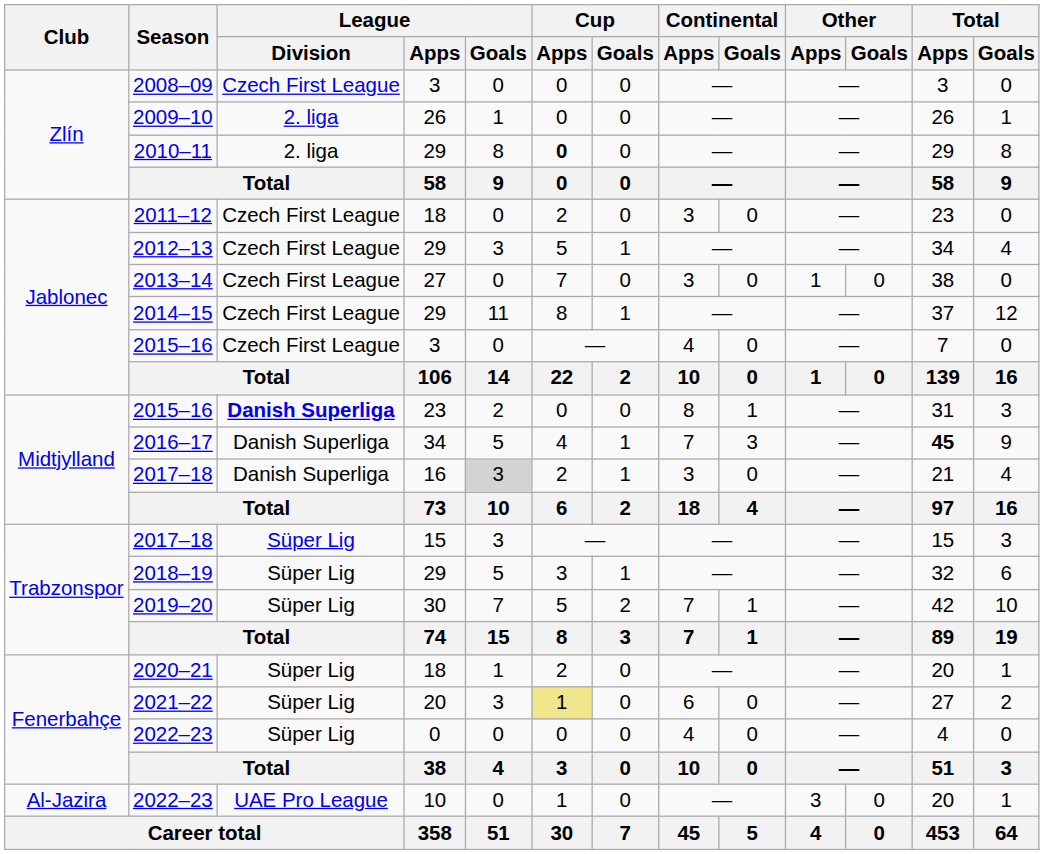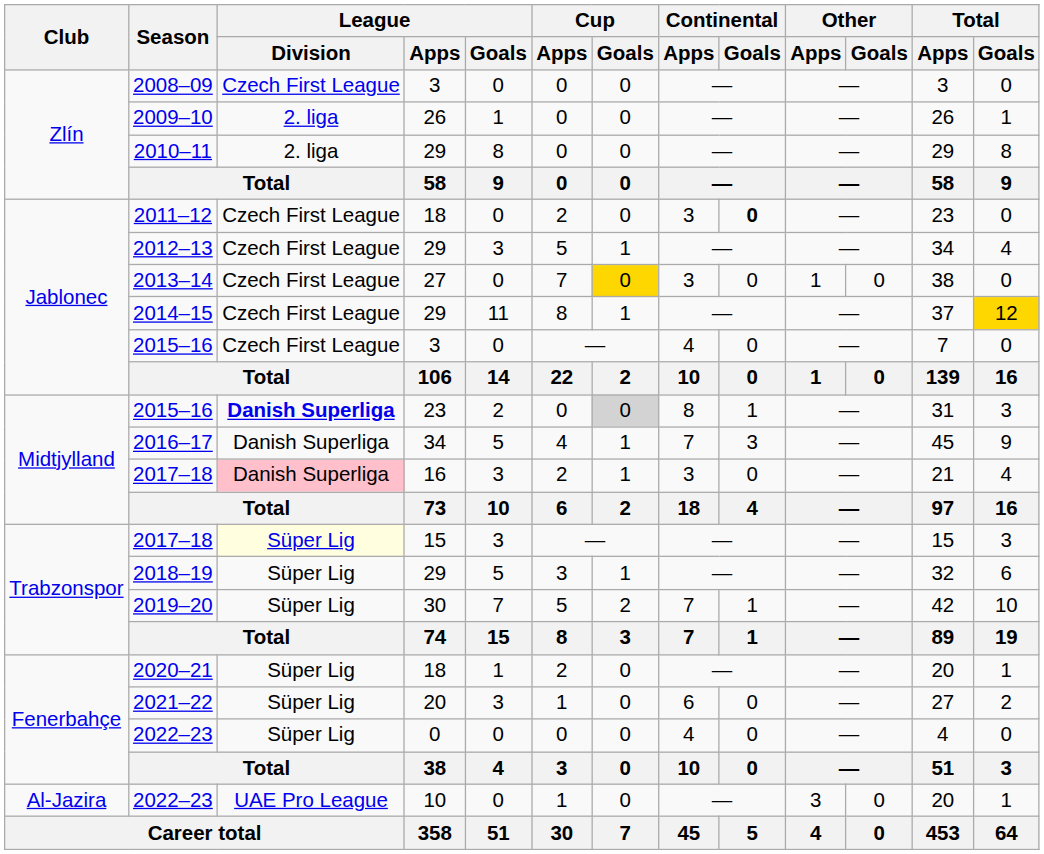(562, 150) bold -> (562, 150) normal
(752, 215) normal -> (752, 215) bold
(625, 280) no background -> (625, 280) gold background
(1006, 313) no background -> (1006, 313) gold background
(625, 410) no background -> (625, 410) lightgrey background
(943, 442) bold -> (943, 442) normal
(311, 475) no background -> (311, 475) pink background
(498, 475) lightgrey background -> (498, 475) no background
(311, 540) no background -> (311, 540) lightyellow background
(562, 702) khaki background -> (562, 702) no background
